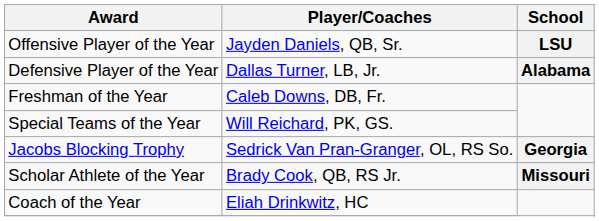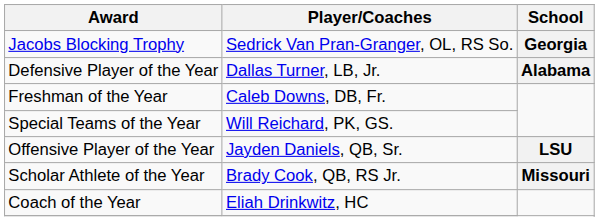rows swapped: (111, 44) <-> (96, 149)
